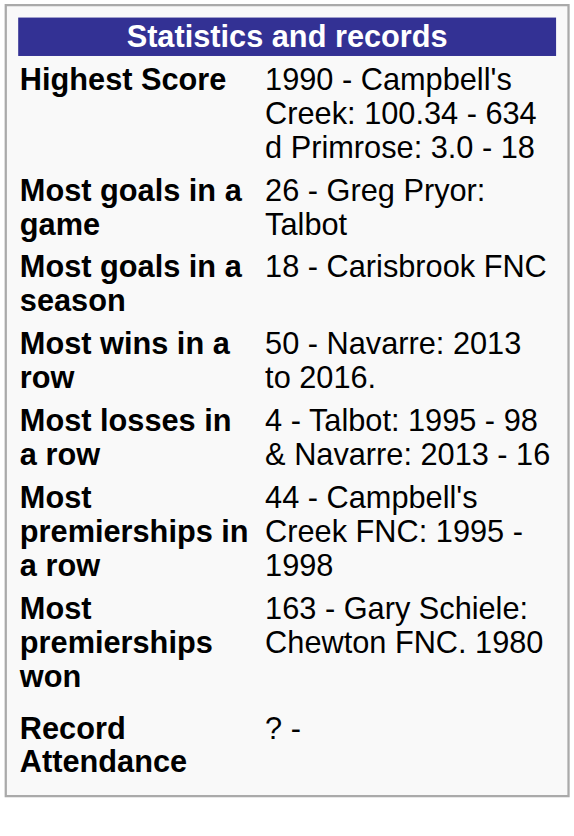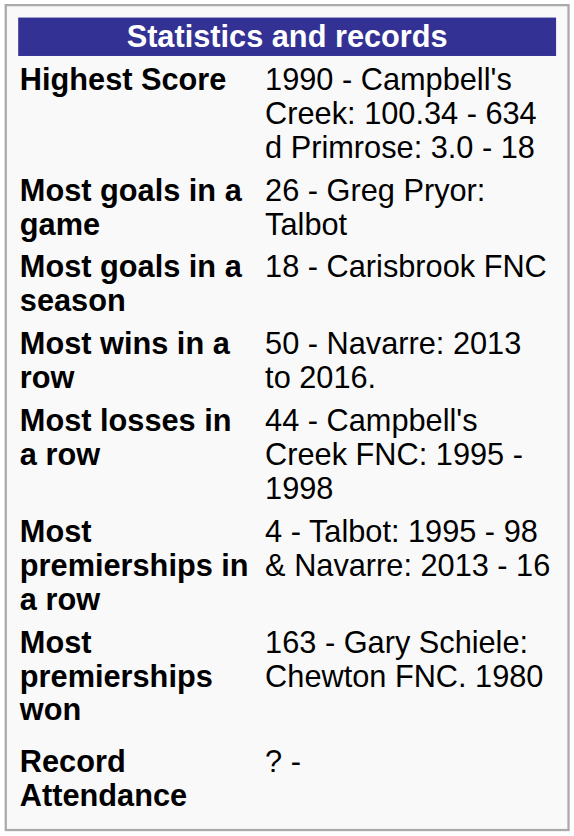(408, 437) 4 - Talbot: 1995 - 98 & Navarre: 2013 - 16 -> (394, 454) 44 - Campbell's Creek FNC: 1995 - 1998
(394, 531) 44 - Campbell's Creek FNC: 1995 - 1998 -> (408, 548) 4 - Talbot: 1995 - 98 & Navarre: 2013 - 16
